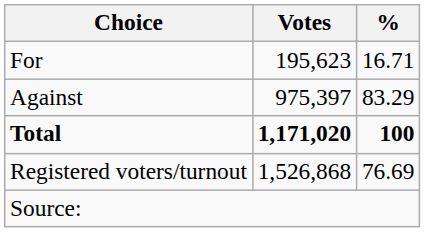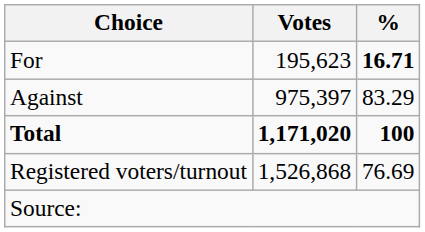(388, 60) normal -> (388, 60) bold
